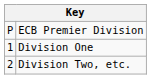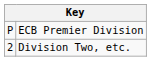- row: (56, 48)
